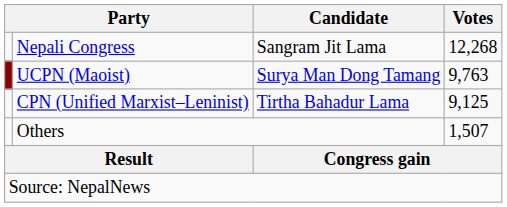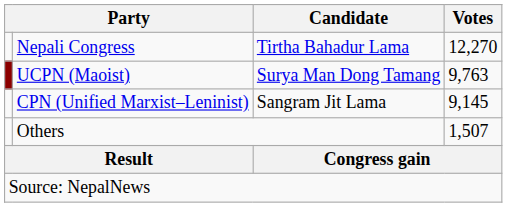(321, 46) Sangram Jit Lama -> (333, 46) Tirtha Bahadur Lama
(473, 46) 12,268 -> (473, 46) 12,270
(333, 103) Tirtha Bahadur Lama -> (321, 103) Sangram Jit Lama
(468, 103) 9,125 -> (468, 103) 9,145
